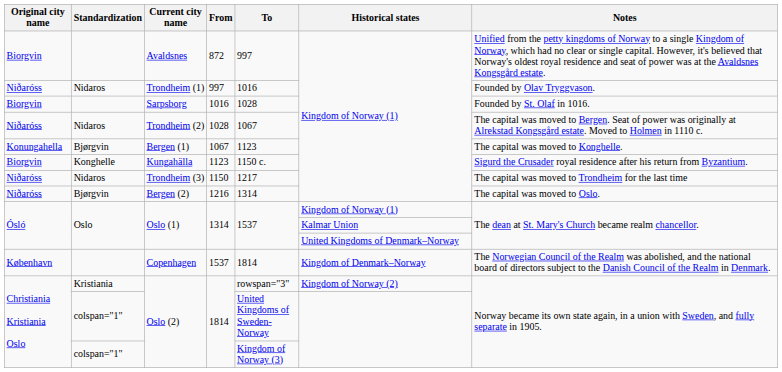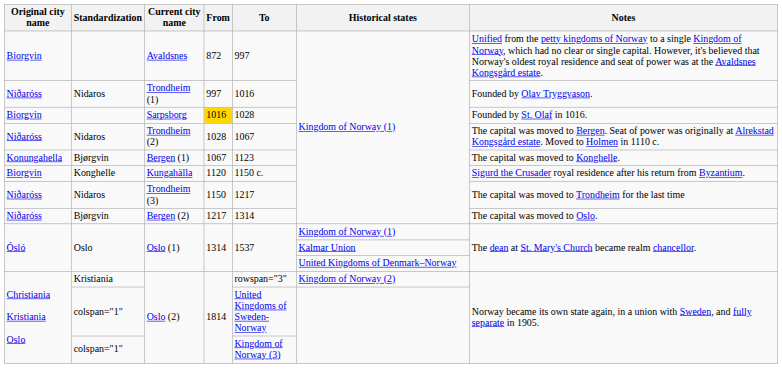(219, 104) no background -> (216, 115) gold background
(219, 162) 1123 -> (216, 173) 1120
(219, 194) 1216 -> (216, 216) 1217
- row: (108, 262)
